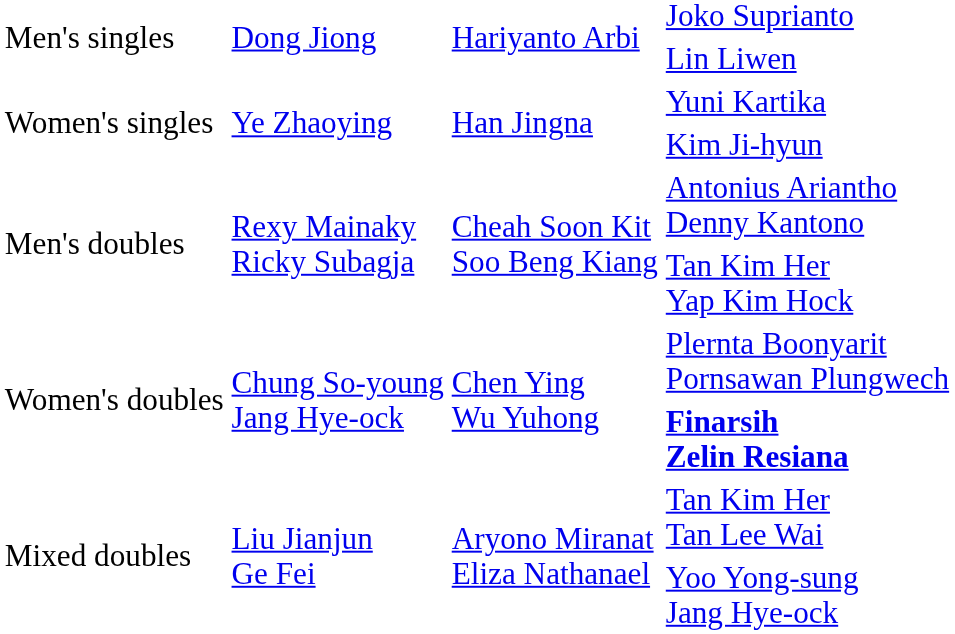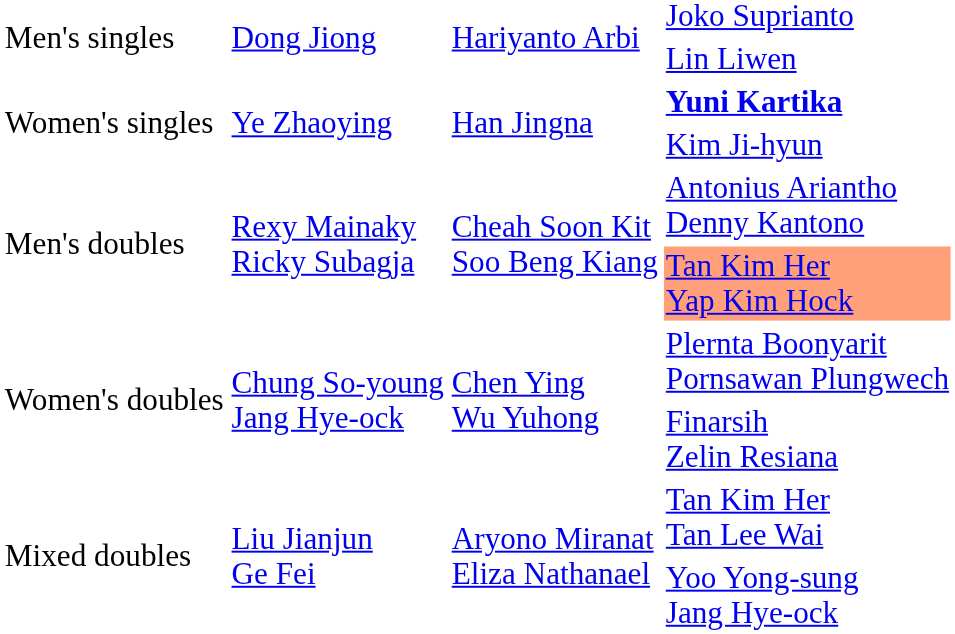(746, 101) normal -> (754, 101) bold
(760, 283) no background -> (760, 283) lightsalmon background
(757, 439) bold -> (752, 439) normal
